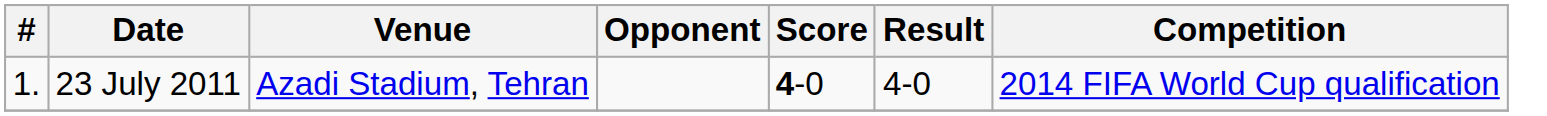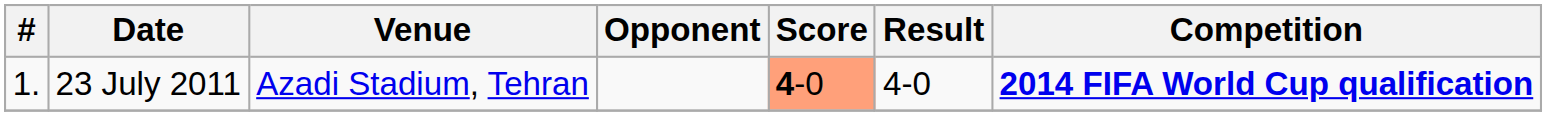(800, 83) no background -> (800, 83) lightsalmon background
(1250, 83) normal -> (1266, 83) bold
